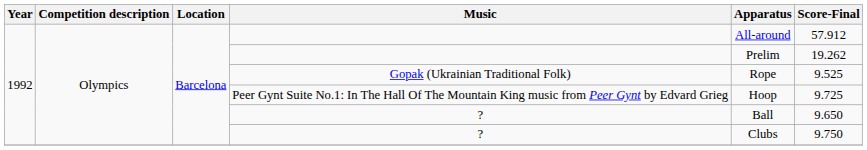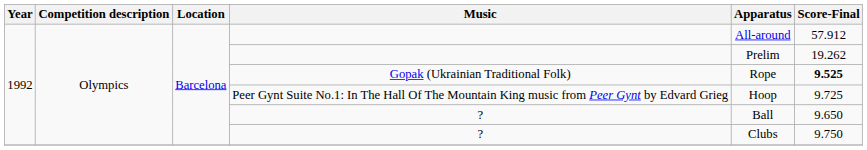(829, 74) normal -> (829, 74) bold
